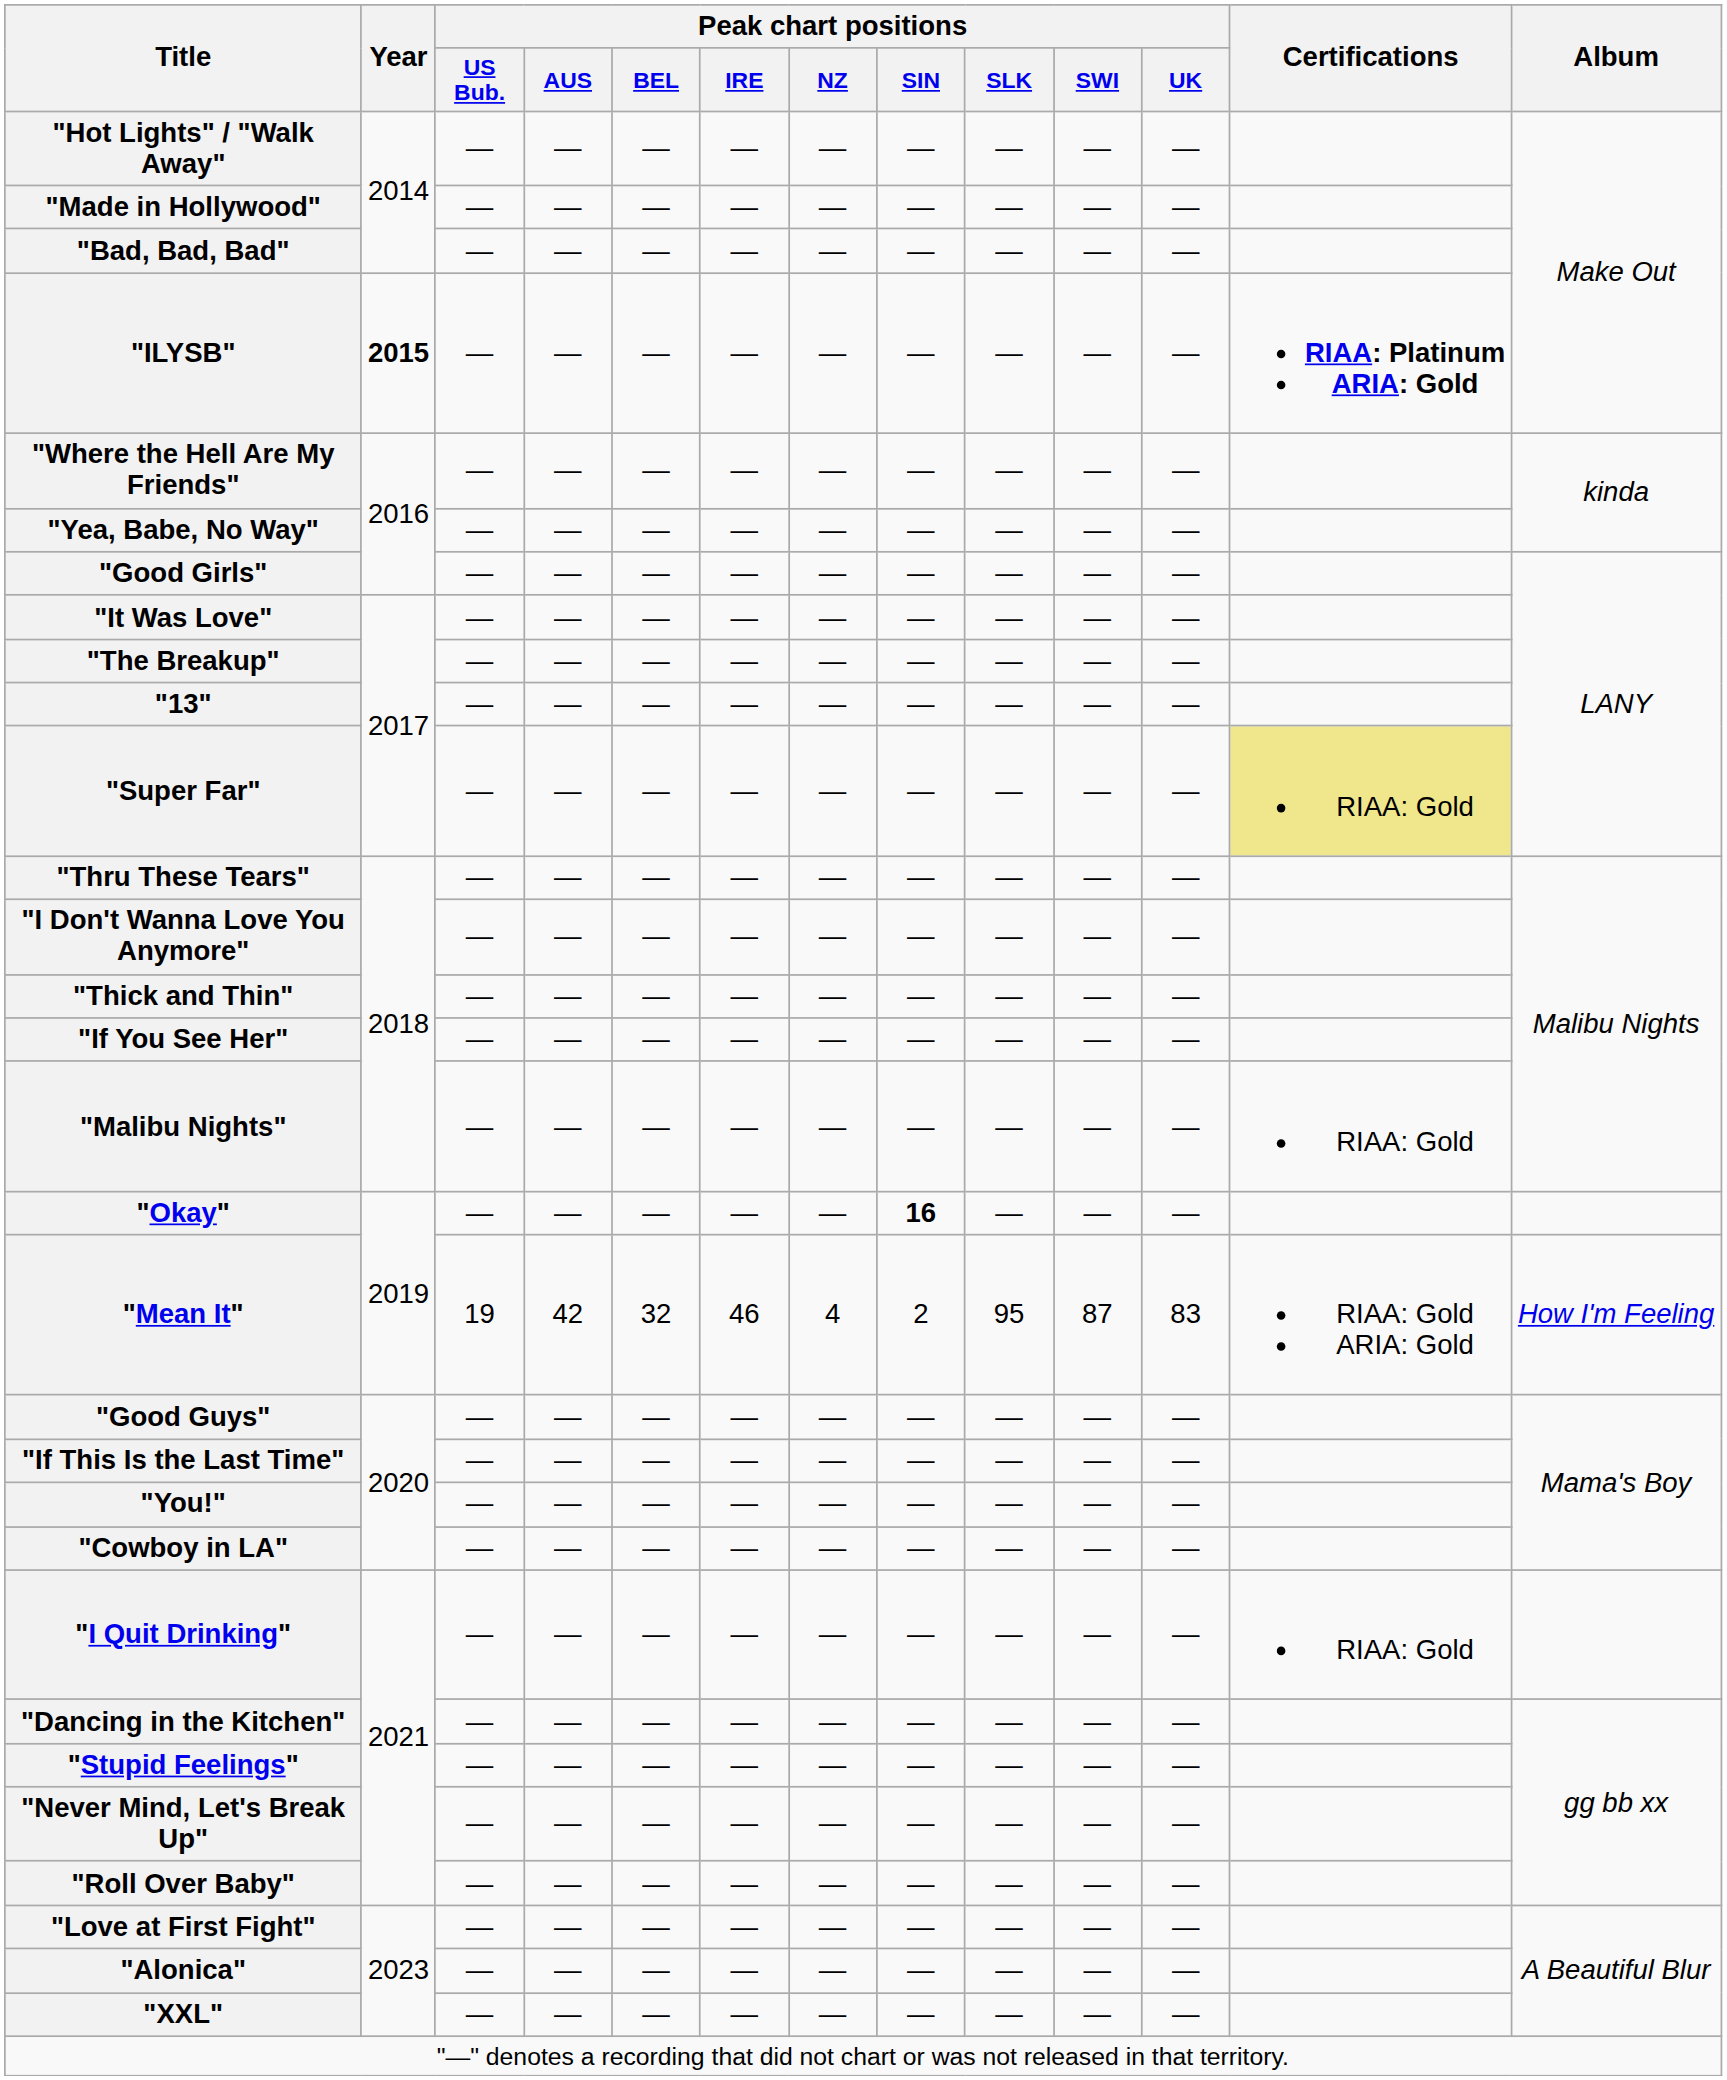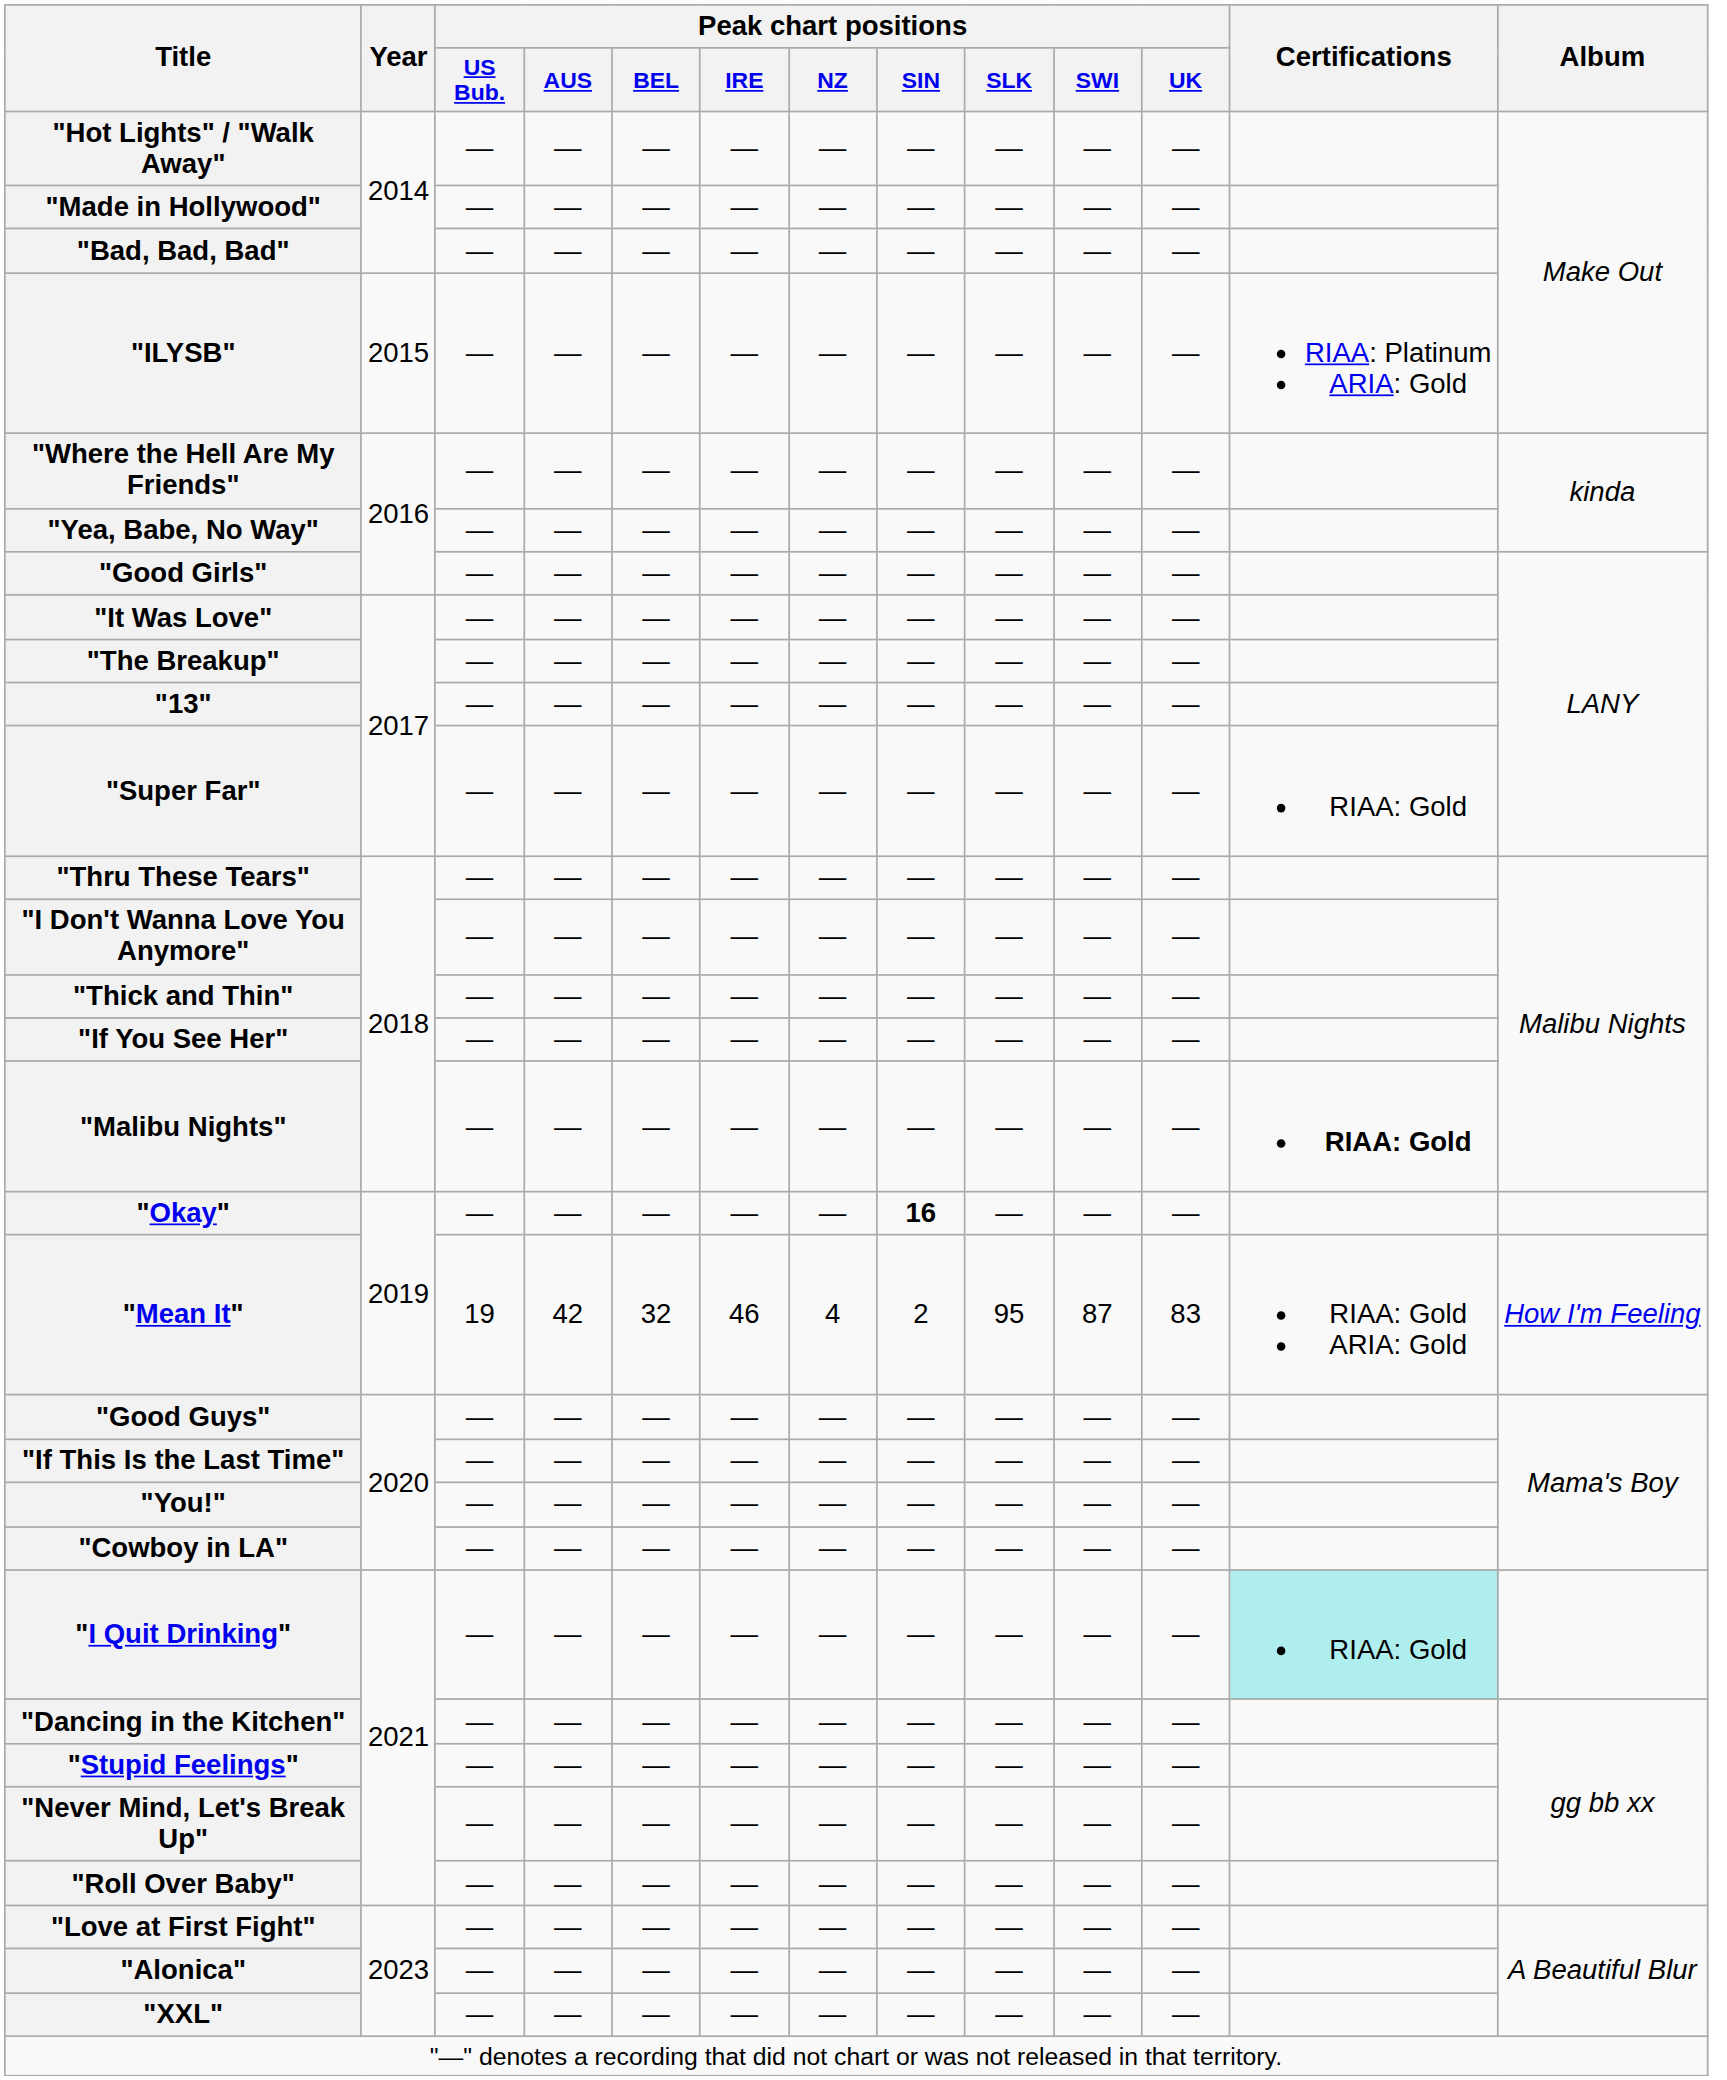(398, 352) bold -> (398, 352) normal
(1371, 369) bold -> (1364, 369) normal
(1371, 807) khaki background -> (1364, 807) no background
(1371, 1142) normal -> (1364, 1142) bold
(1371, 1650) no background -> (1364, 1650) paleturquoise background
